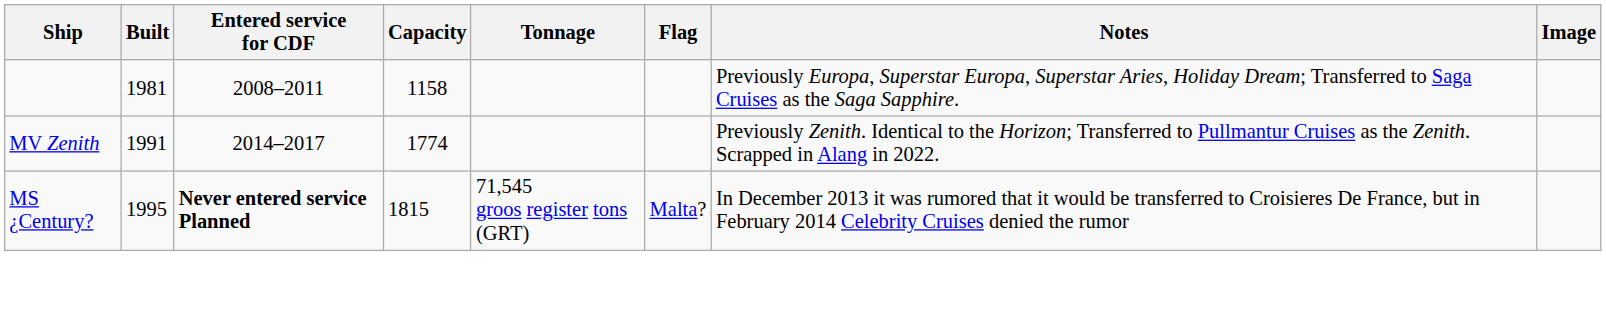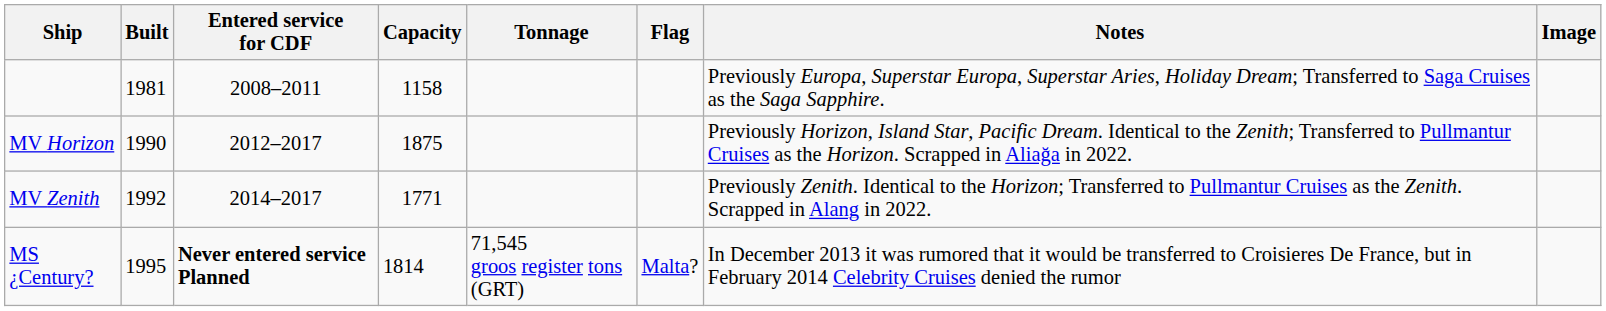+ row: (62, 143)
(146, 143) 1991 -> (146, 198) 1992
(427, 143) 1774 -> (422, 198) 1771
(408, 210) 1815 -> (403, 265) 1814
